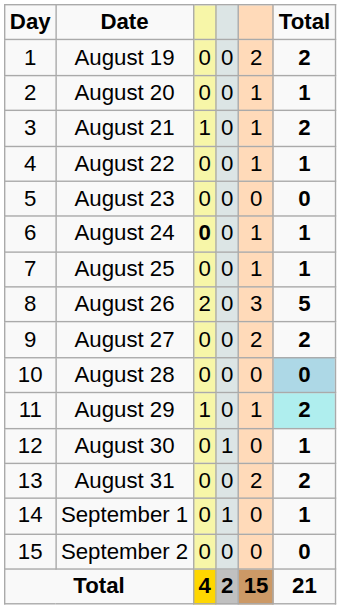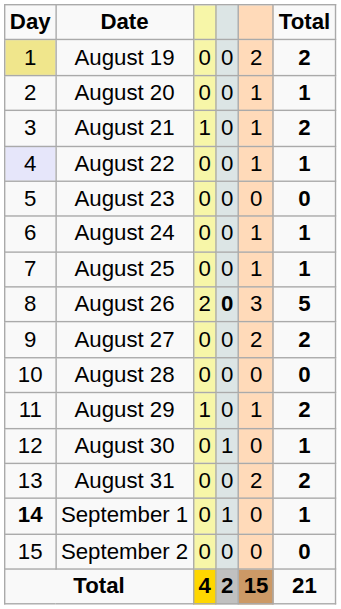(30, 57) no background -> (30, 57) khaki background
(30, 163) no background -> (30, 163) lavender background
(205, 233) bold -> (205, 233) normal
(227, 304) normal -> (227, 304) bold
(304, 374) lightblue background -> (304, 374) no background
(304, 410) paleturquoise background -> (304, 410) no background
(30, 515) normal -> (30, 515) bold
